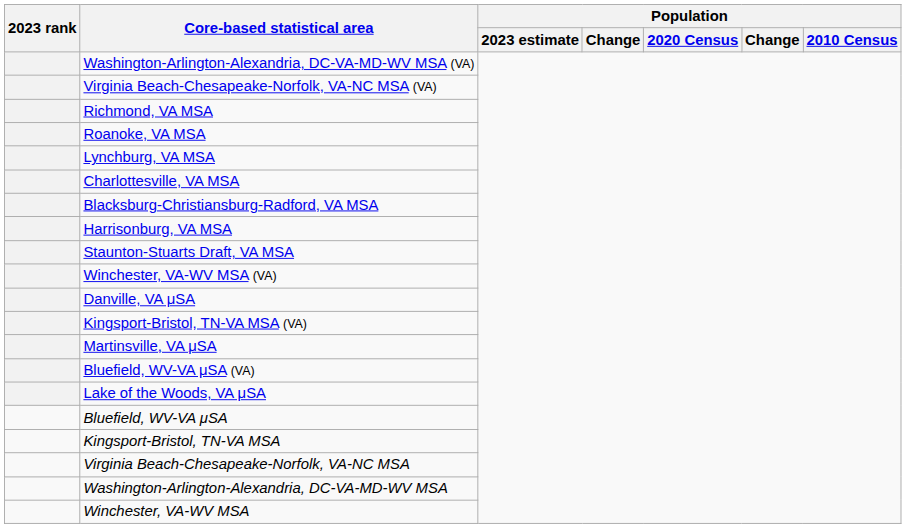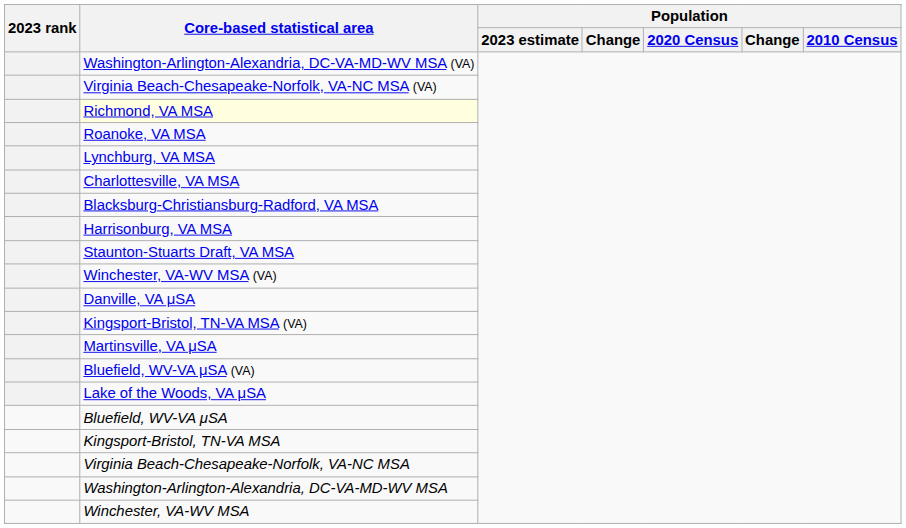(148, 110) no background -> (148, 110) lightyellow background
